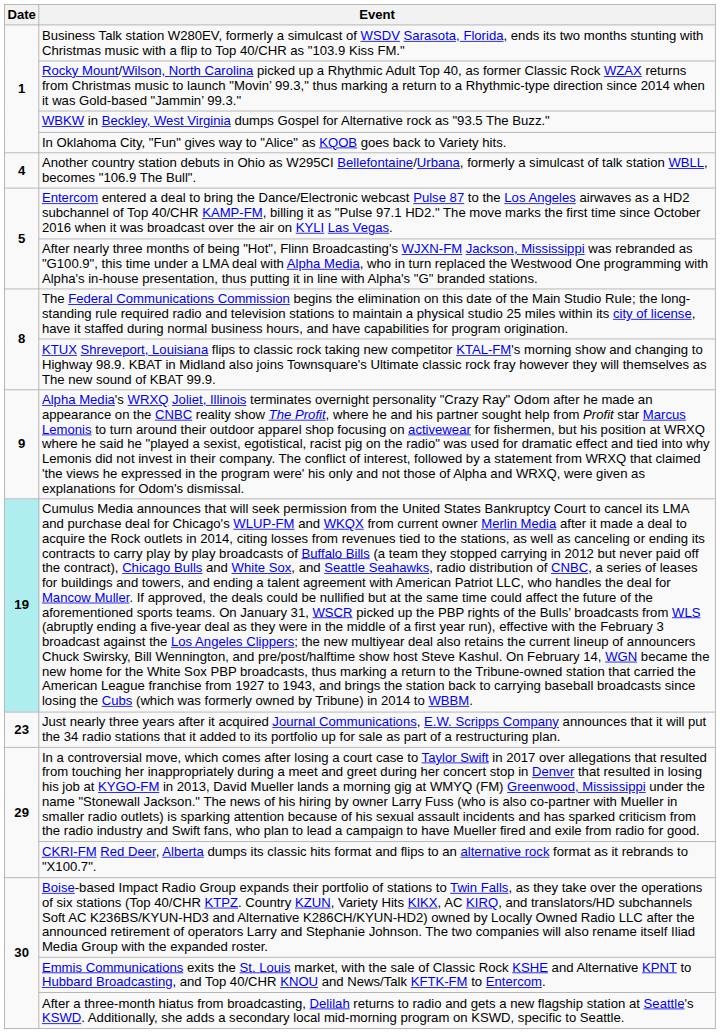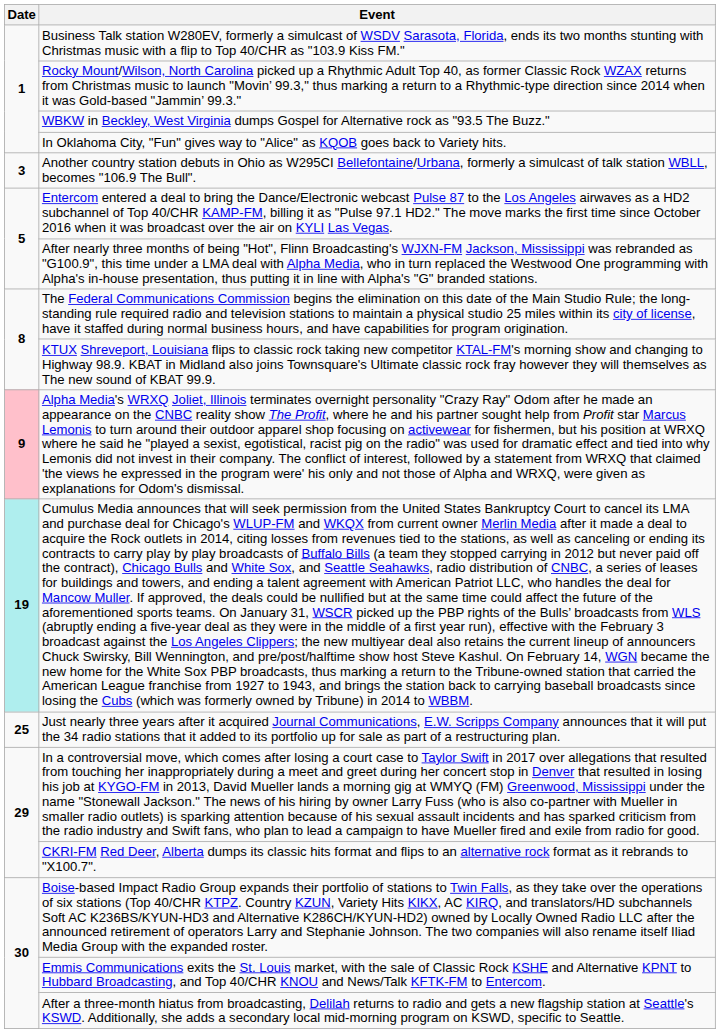(22, 170) 4 -> (22, 170) 3
(22, 444) no background -> (22, 444) pink background
(22, 729) 23 -> (22, 729) 25
